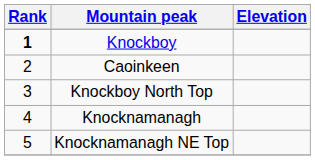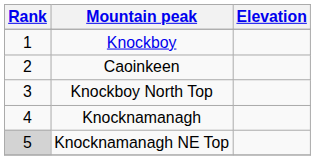(28, 42) bold -> (28, 42) normal
(28, 142) no background -> (28, 142) lightgrey background
